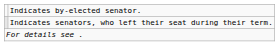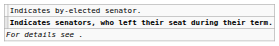(141, 23) normal -> (141, 23) bold
